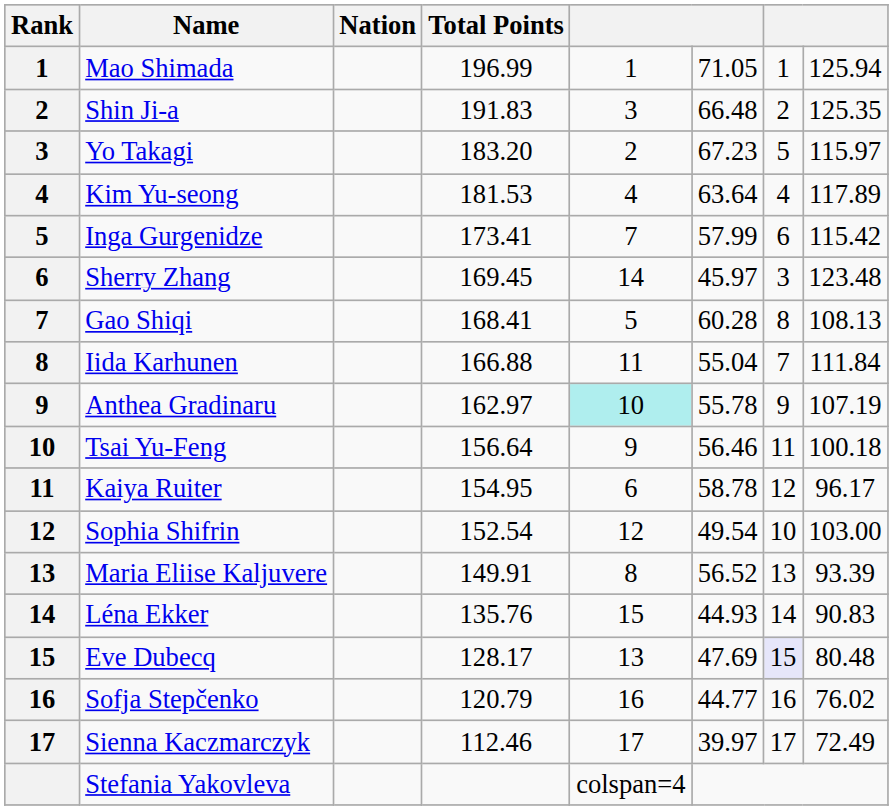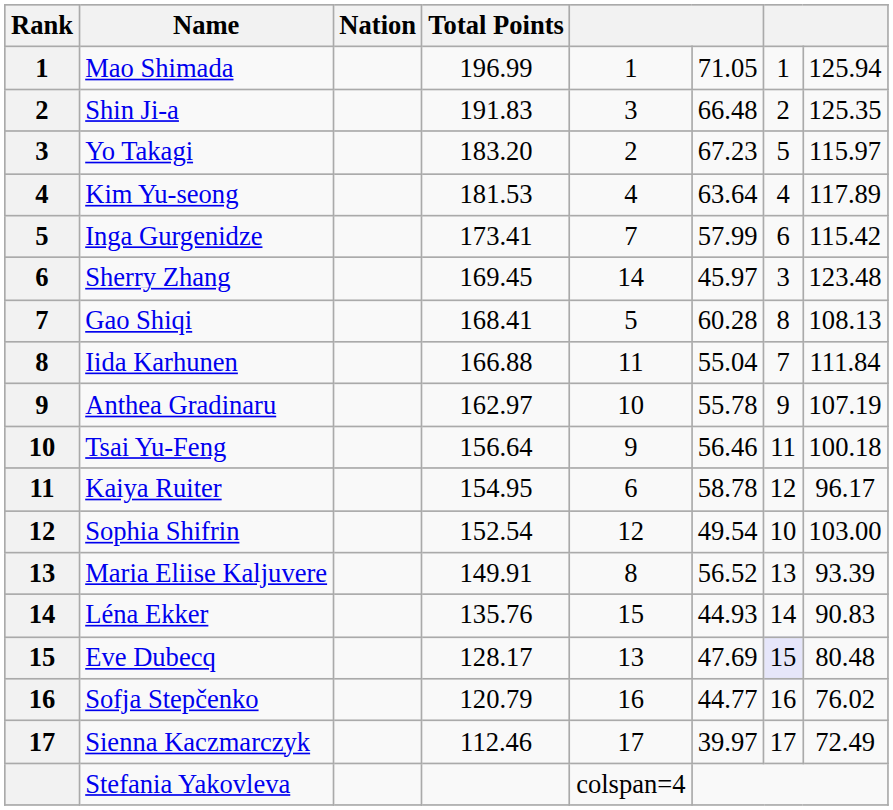(631, 404) paleturquoise background -> (631, 404) no background
